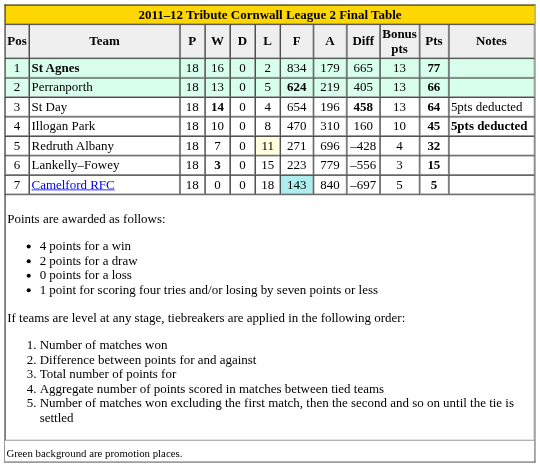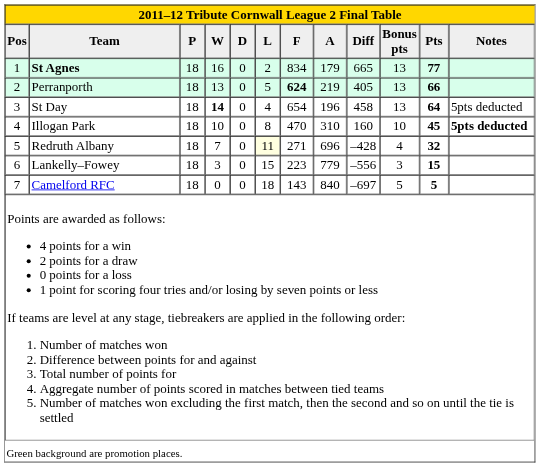(363, 106) bold -> (363, 106) normal
(217, 165) bold -> (217, 165) normal
(297, 184) paleturquoise background -> (297, 184) no background
